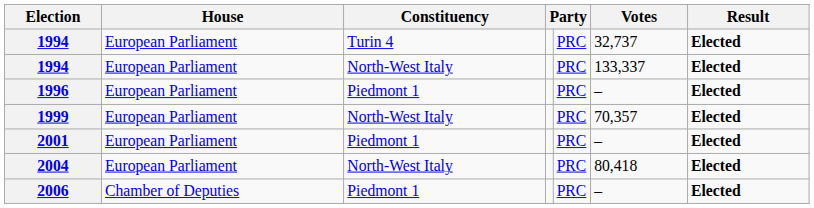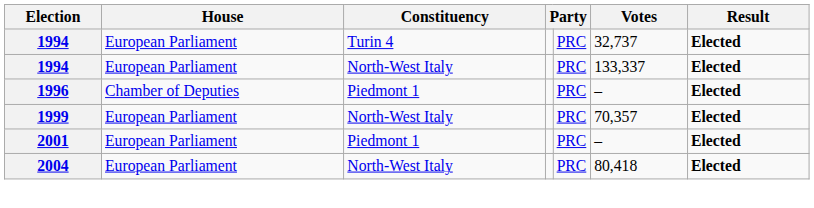(171, 91) European Parliament -> (172, 91) Chamber of Deputies
- row: (53, 191)
